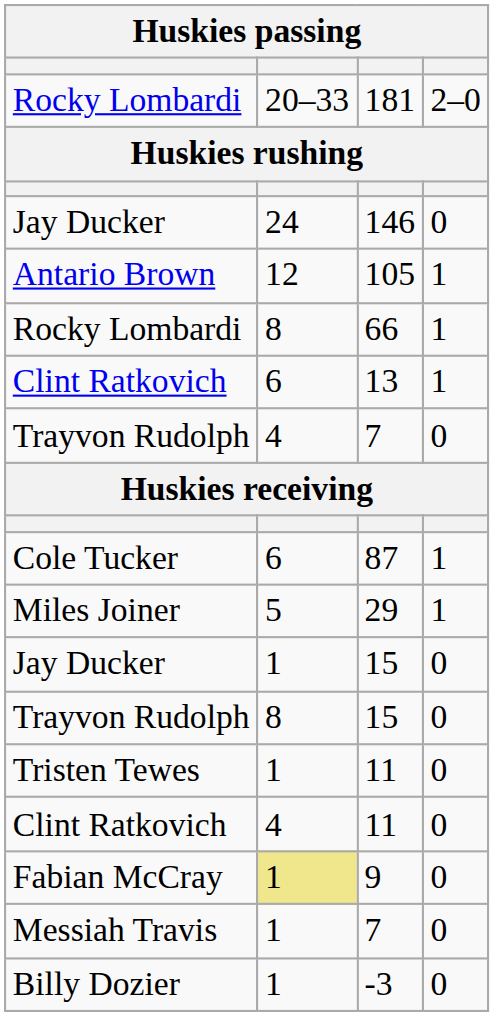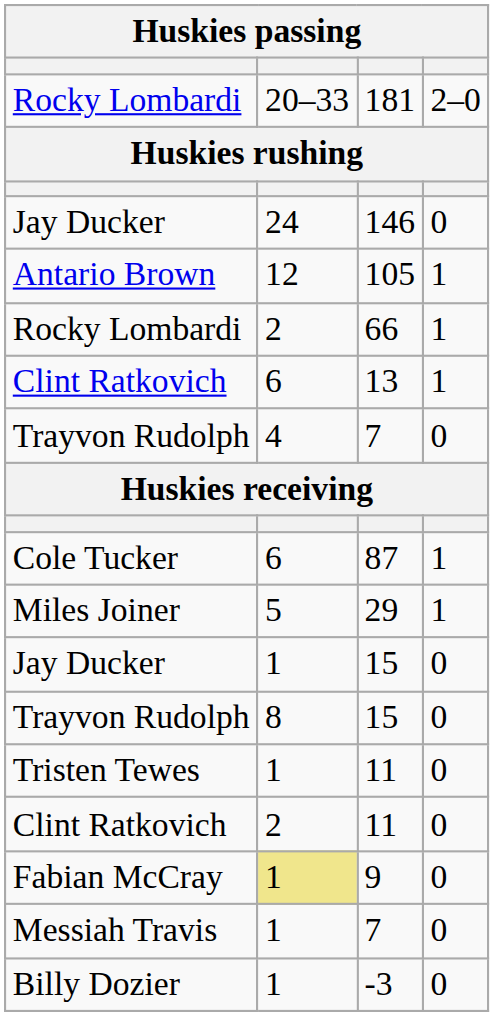(273, 328) 8 -> (273, 328) 2
(273, 823) 4 -> (273, 823) 2
